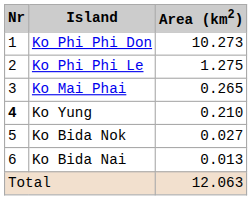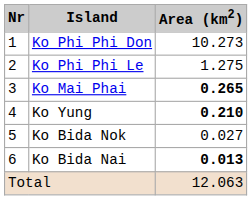(222, 90) normal -> (222, 90) bold
(12, 113) bold -> (12, 113) normal
(222, 113) normal -> (222, 113) bold
(222, 160) normal -> (222, 160) bold
